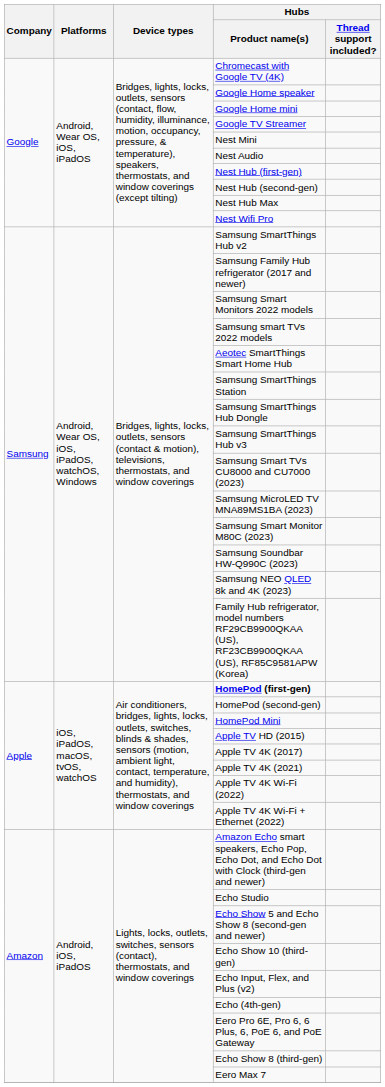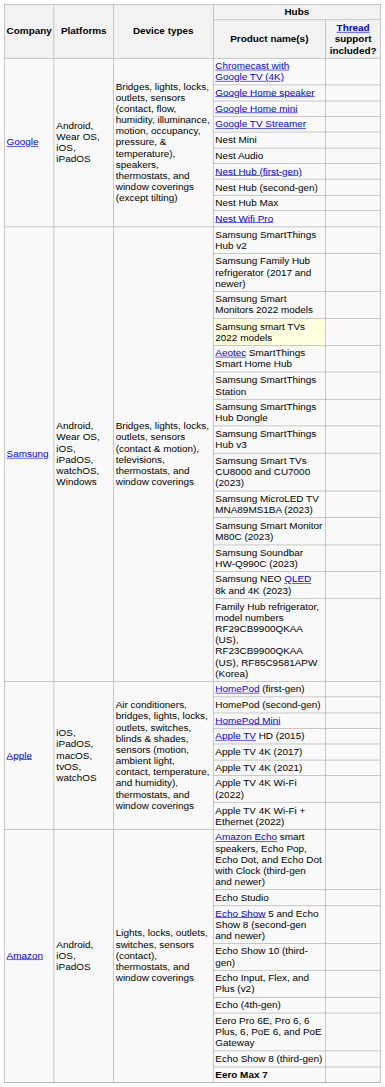(260, 332) no background -> (260, 332) lightyellow background
(263, 689) bold -> (260, 689) normal
(241, 1074) normal -> (241, 1074) bold
